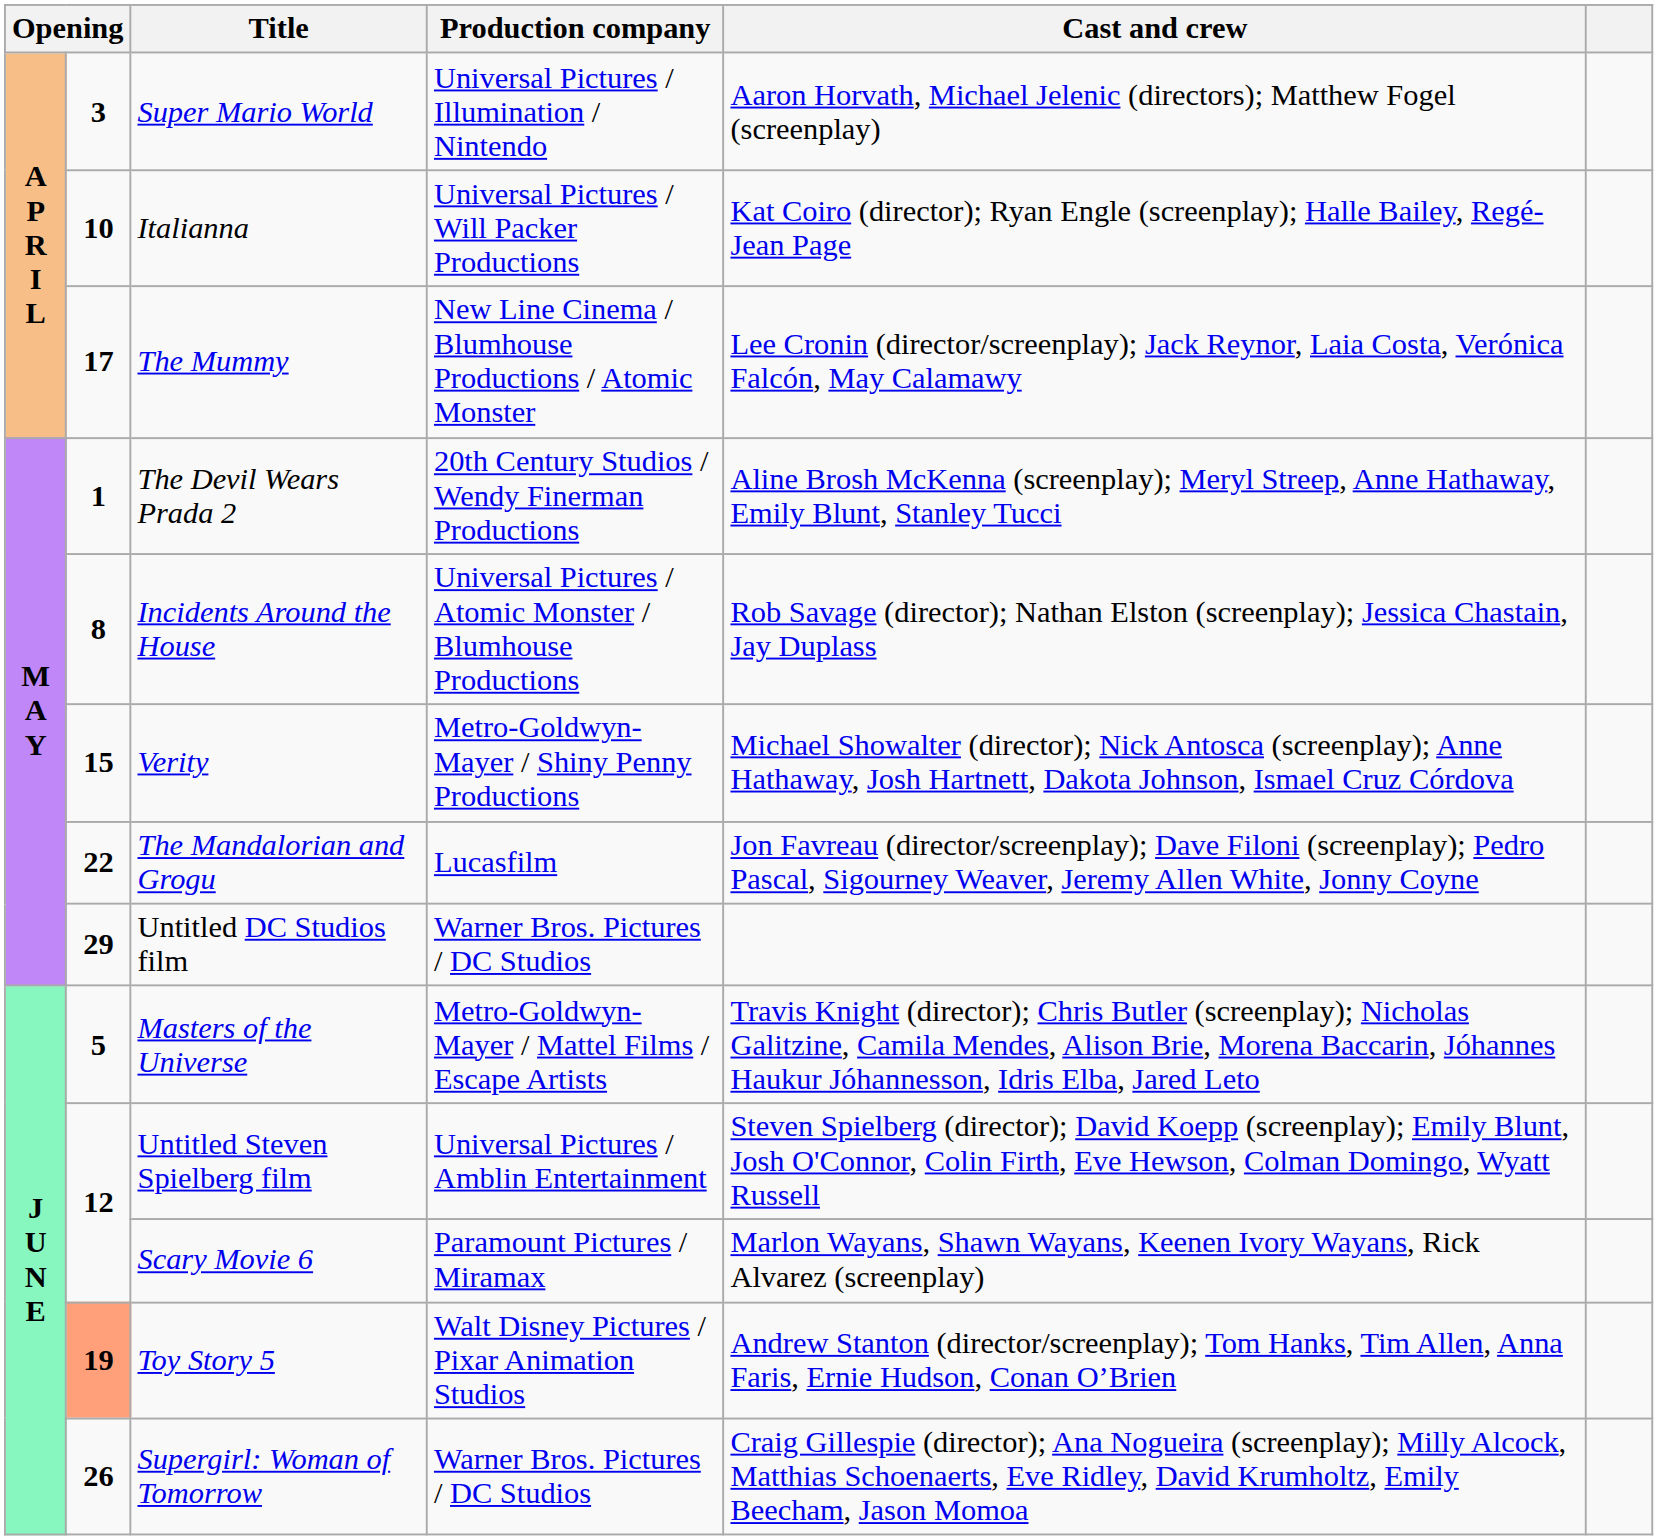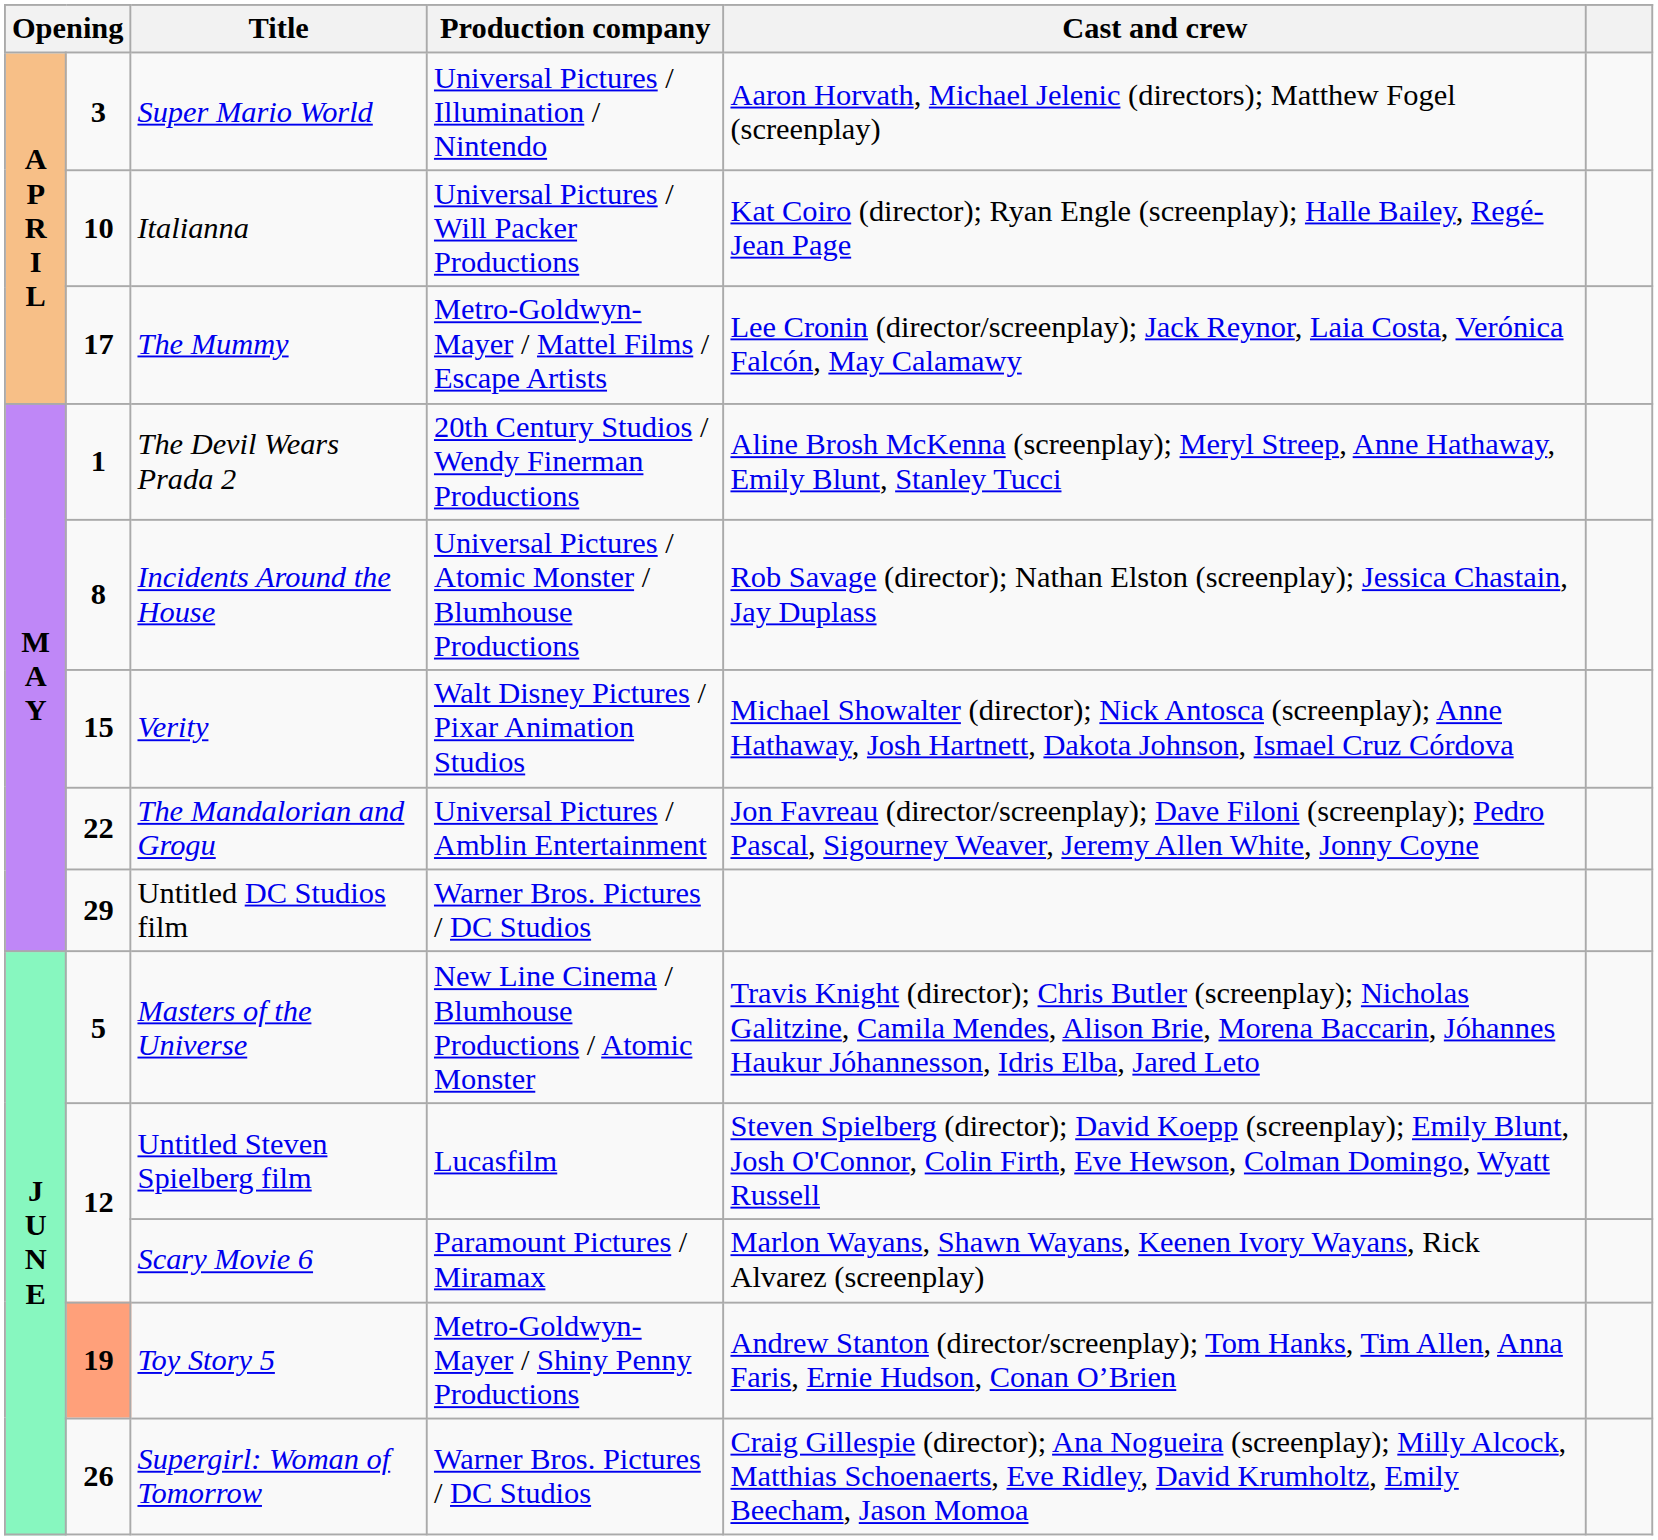(563, 361) New Line Cinema / Blumhouse Productions / Atomic Monster -> (572, 344) Metro-Goldwyn-Mayer / Mattel Films / Escape Artists
(563, 762) Metro-Goldwyn-Mayer / Shiny Penny Productions -> (570, 728) Walt Disney Pictures / Pixar Animation Studios
(496, 861) Lucasfilm -> (570, 827) Universal Pictures / Amblin Entertainment
(572, 1043) Metro-Goldwyn-Mayer / Mattel Films / Escape Artists -> (563, 1026) New Line Cinema / Blumhouse Productions / Atomic Monster
(570, 1160) Universal Pictures / Amblin Entertainment -> (496, 1160) Lucasfilm
(570, 1359) Walt Disney Pictures / Pixar Animation Studios -> (563, 1359) Metro-Goldwyn-Mayer / Shiny Penny Productions
